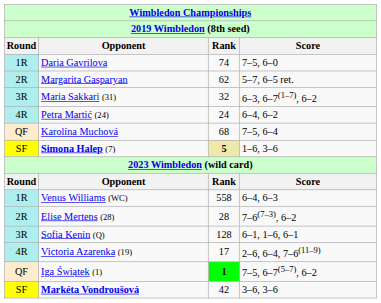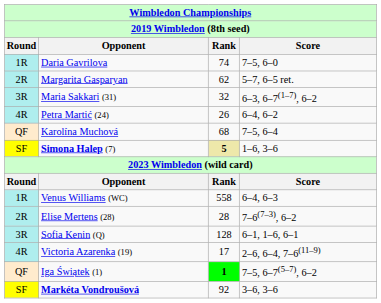(224, 114) 24 -> (224, 114) 26
(224, 289) 42 -> (224, 289) 92
